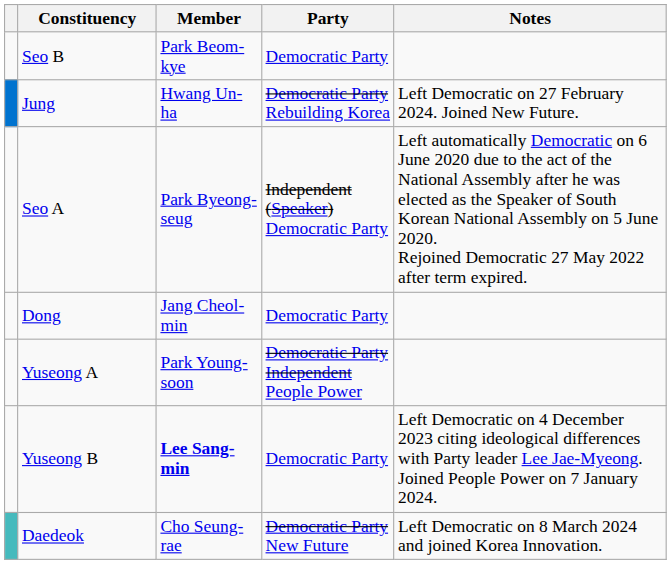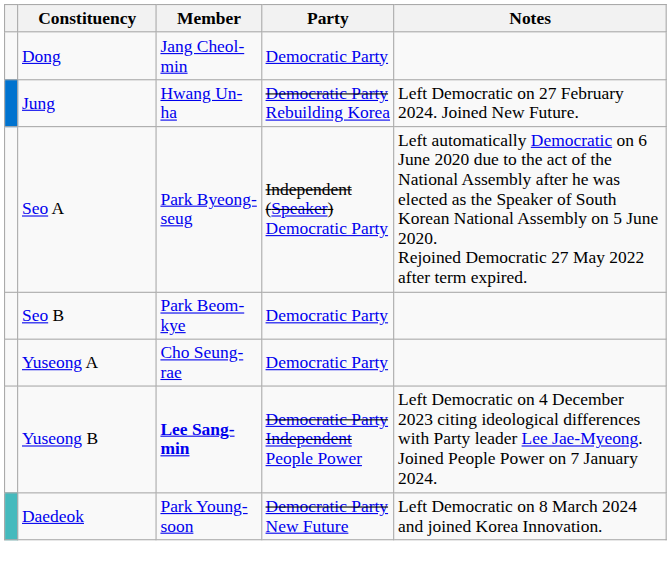rows swapped: (41, 315) <-> (43, 55)
(204, 372) Park Young-soon -> (202, 362) Cho Seung-rae
(327, 372) Democratic Party Independent People Power -> (327, 362) Democratic Party
(327, 458) Democratic Party -> (327, 439) Democratic Party Independent People Power
(202, 535) Cho Seung-rae -> (204, 516) Park Young-soon
